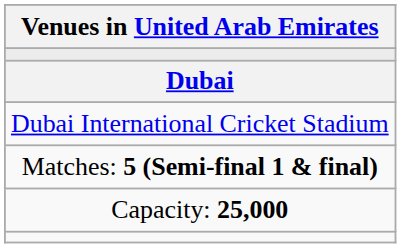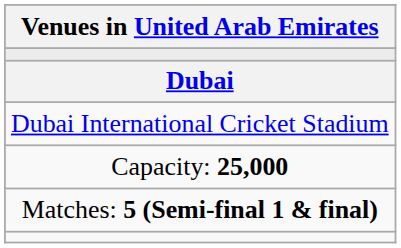(200, 166) Matches: 5 (Semi-final 1 & final) -> (200, 166) Capacity: 25,000
(200, 209) Capacity: 25,000 -> (200, 209) Matches: 5 (Semi-final 1 & final)
